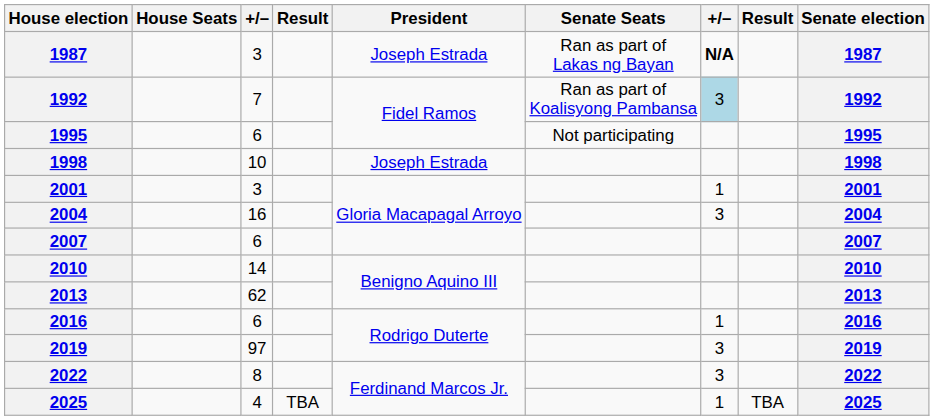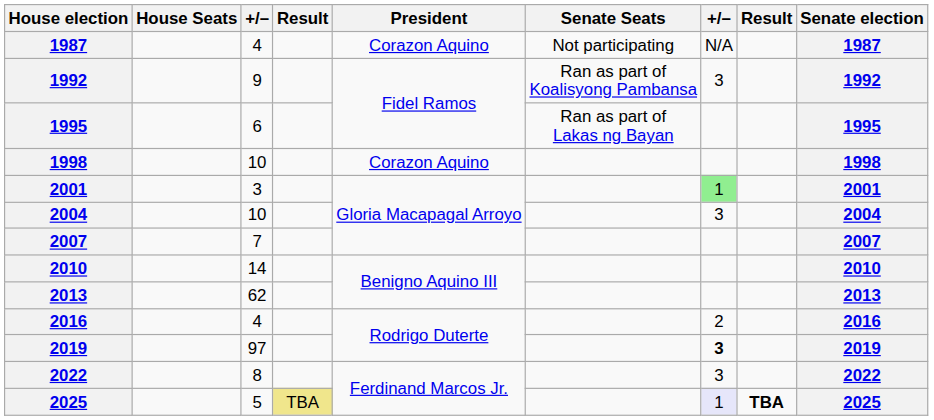(257, 54) 3 -> (257, 45) 4
(429, 54) Joseph Estrada -> (429, 45) Corazon Aquino
(613, 54) Ran as part of Lakas ng Bayan -> (613, 45) Not participating
(719, 54) bold -> (719, 45) normal
(257, 100) 7 -> (257, 81) 9
(719, 100) lightblue background -> (719, 81) no background
(613, 136) Not participating -> (613, 126) Ran as part of Lakas ng Bayan
(429, 162) Joseph Estrada -> (429, 162) Corazon Aquino
(719, 189) no background -> (719, 189) lightgreen background
(257, 215) 16 -> (257, 215) 10
(257, 242) 6 -> (257, 242) 7
(257, 322) 6 -> (257, 322) 4
(719, 322) 1 -> (719, 322) 2
(719, 349) normal -> (719, 349) bold
(257, 402) 4 -> (257, 402) 5
(303, 402) no background -> (303, 402) khaki background
(719, 402) no background -> (719, 402) lavender background
(768, 402) normal -> (767, 402) bold
